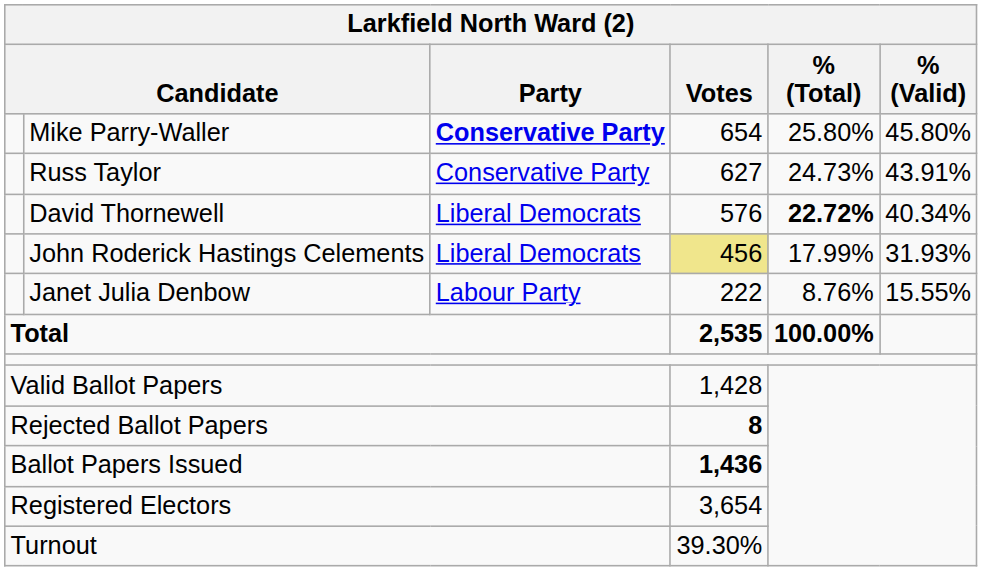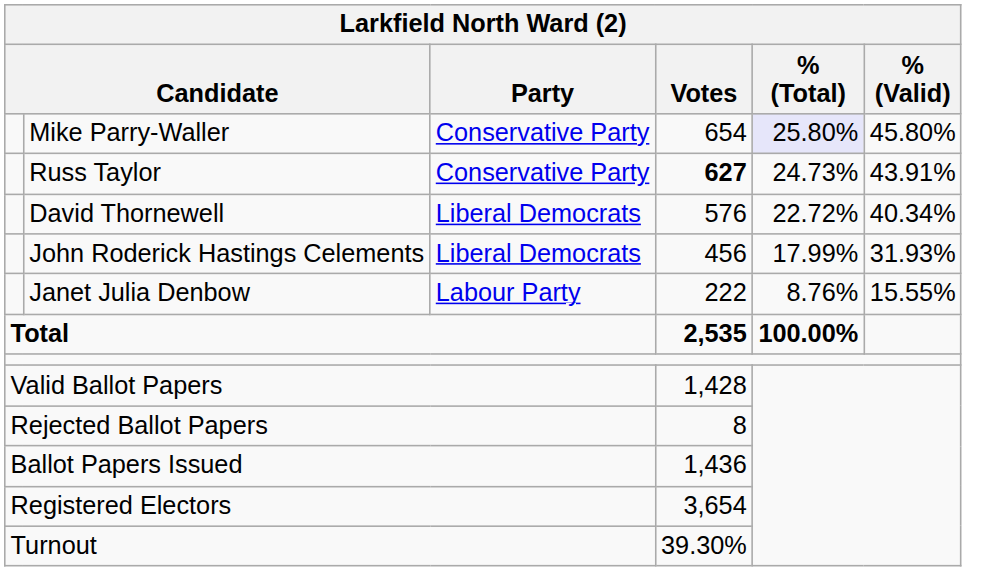(550, 133) bold -> (543, 133) normal
(831, 133) no background -> (815, 133) lavender background
(741, 173) normal -> (726, 173) bold
(831, 213) bold -> (815, 213) normal
(741, 253) khaki background -> (726, 253) no background
(755, 425) bold -> (740, 425) normal
(731, 465) bold -> (715, 465) normal
